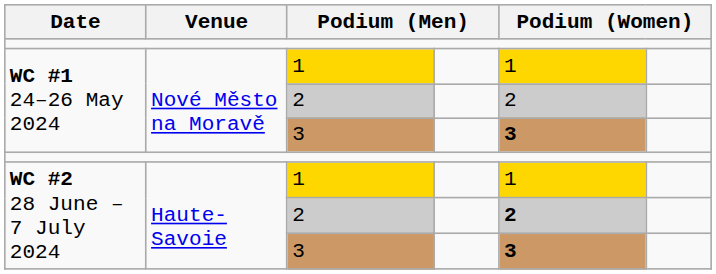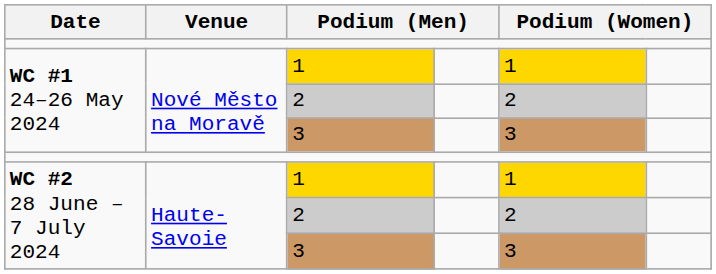(510, 135) bold -> (510, 135) normal
(510, 216) bold -> (510, 216) normal
(510, 252) bold -> (510, 252) normal
